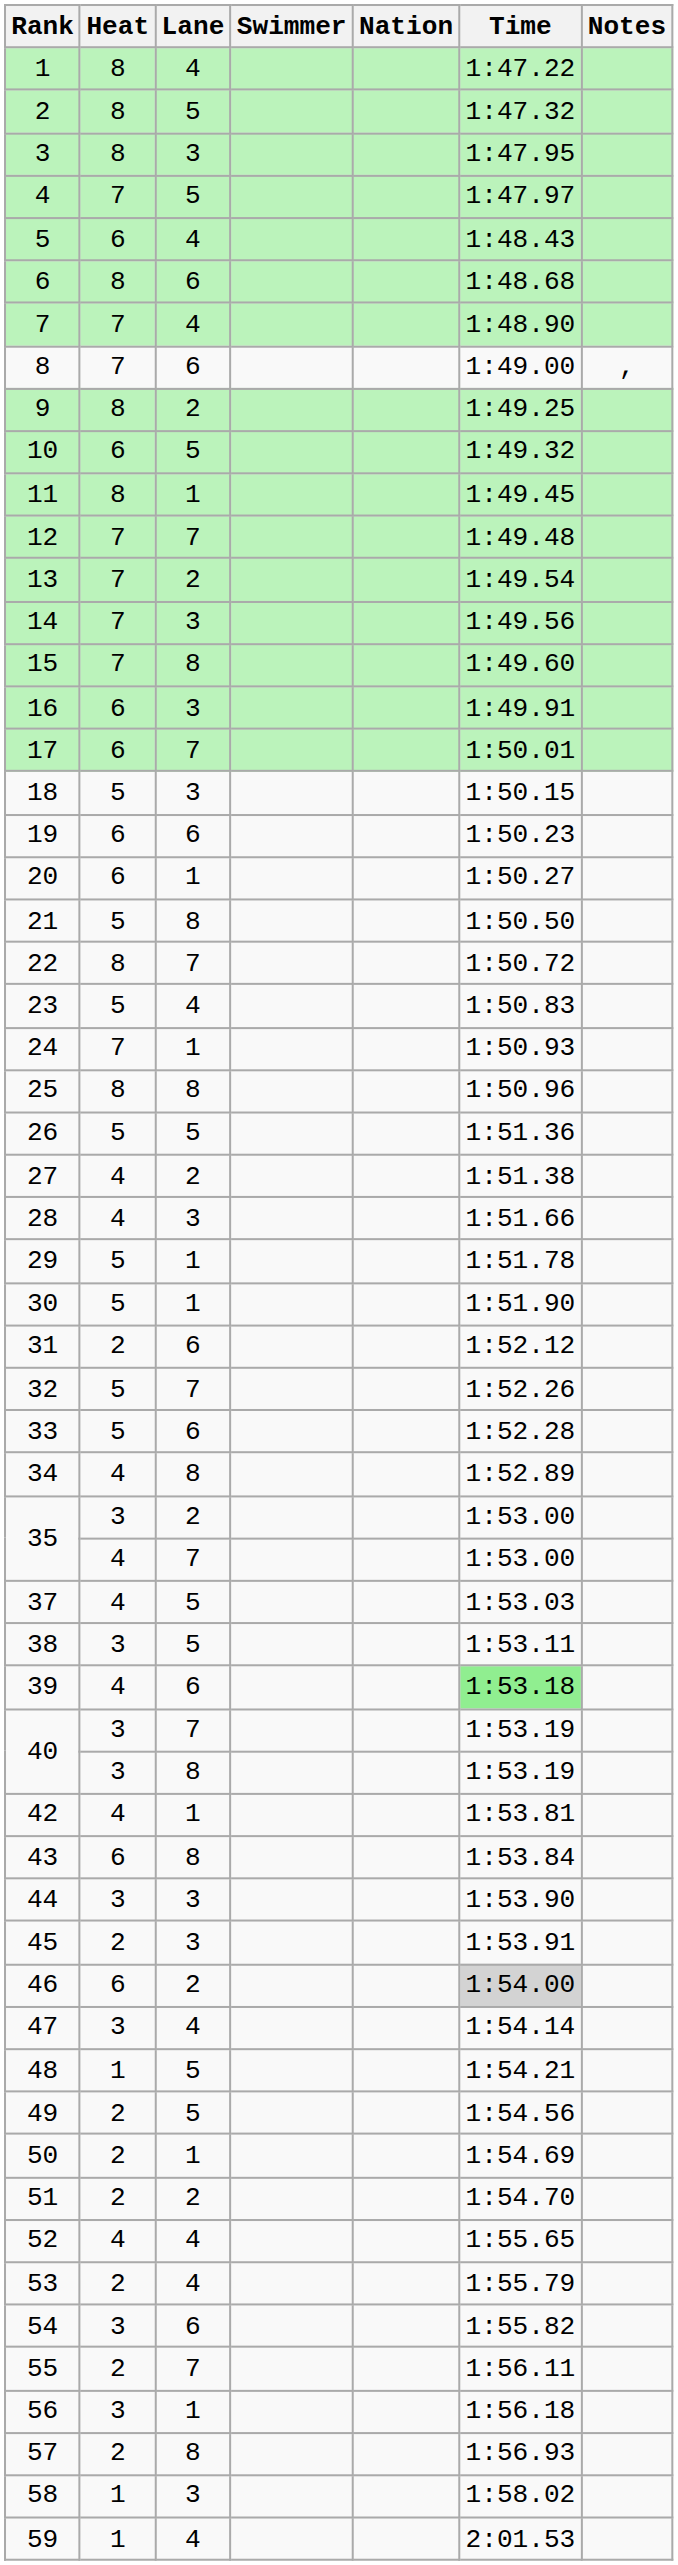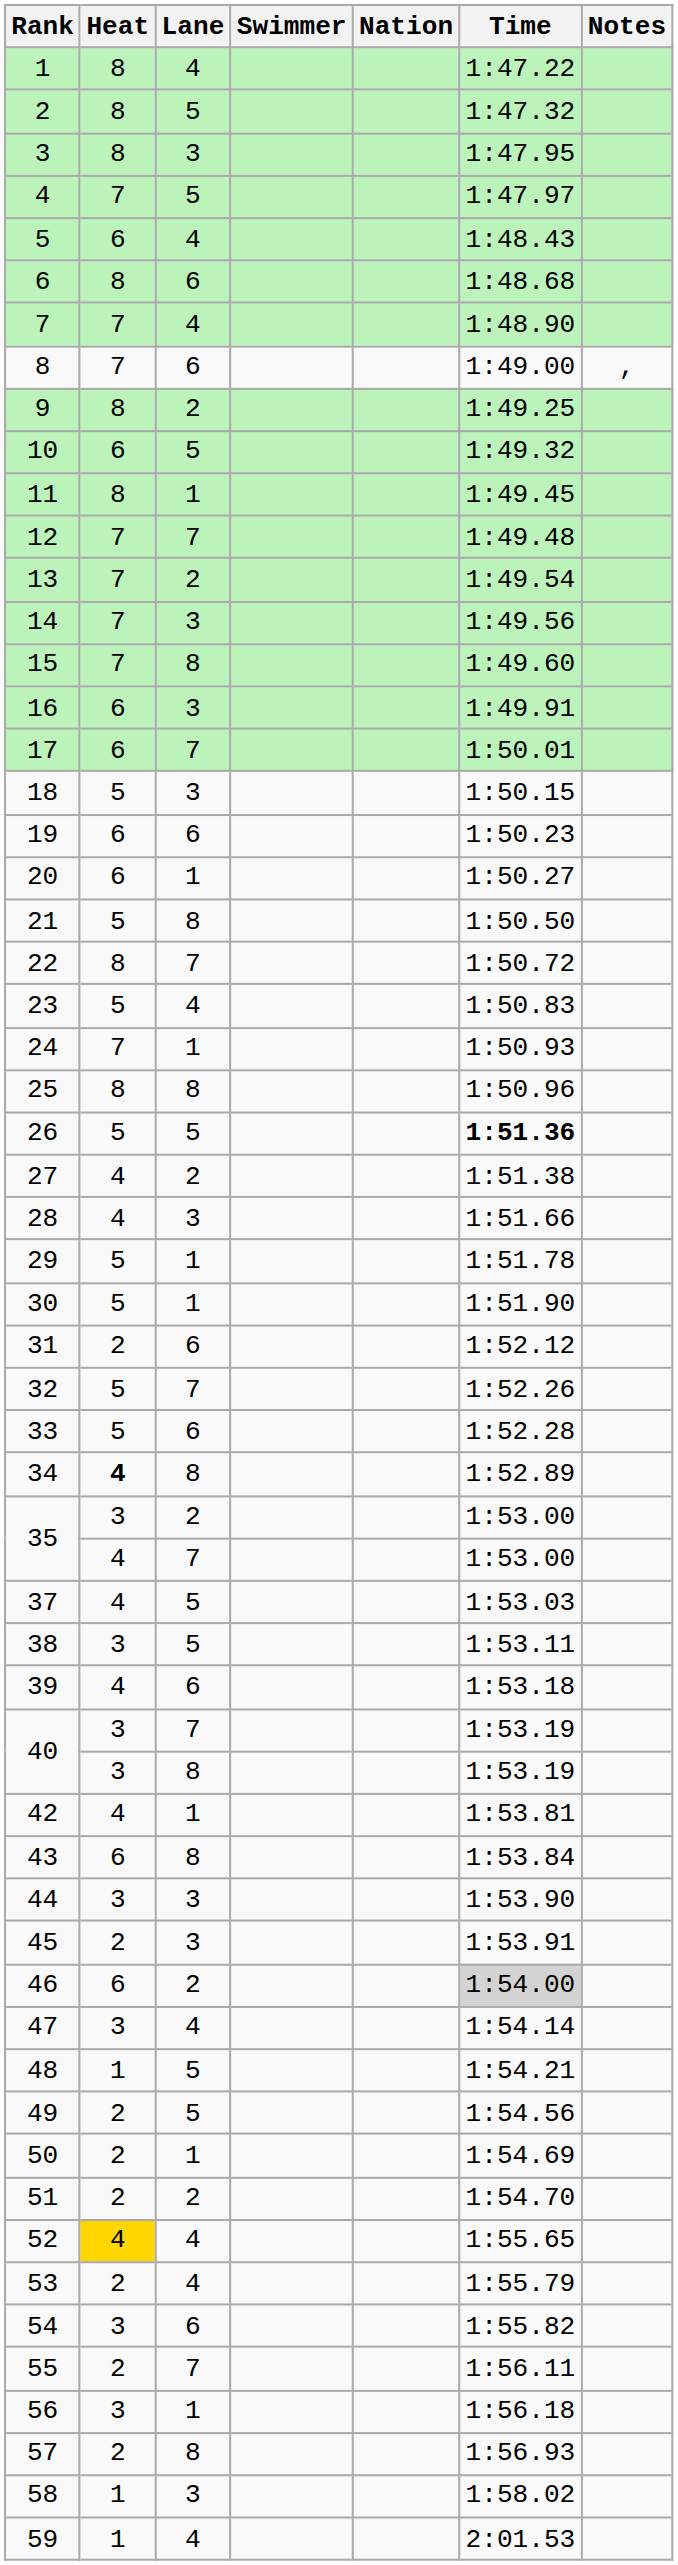(520, 1134) normal -> (520, 1134) bold
(118, 1474) normal -> (118, 1474) bold
(520, 1687) lightgreen background -> (520, 1687) no background
(118, 2241) no background -> (118, 2241) gold background
